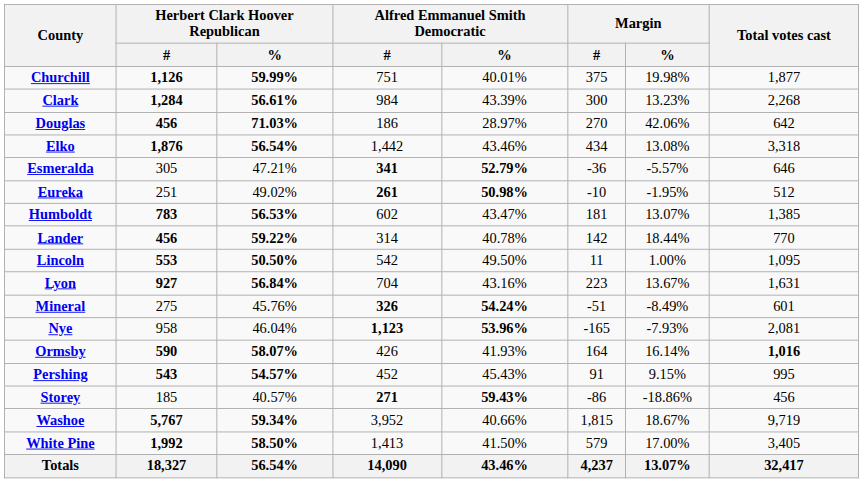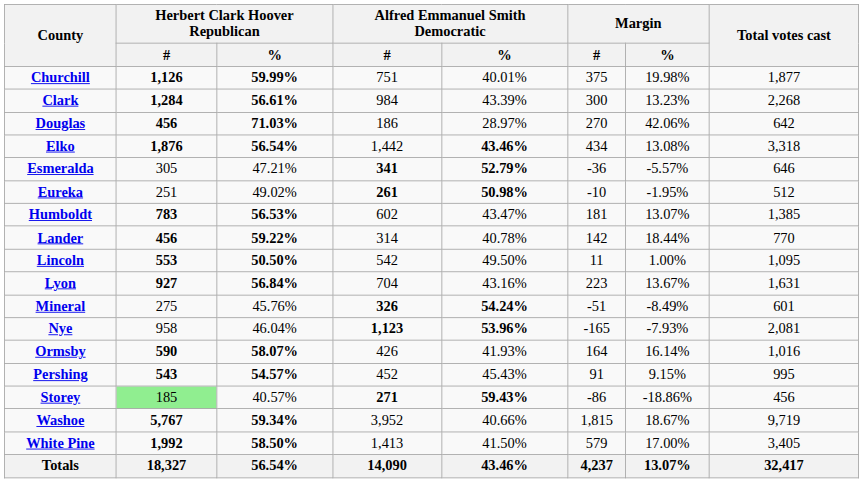(505, 146) normal -> (505, 146) bold
(784, 351) bold -> (784, 351) normal
(166, 397) no background -> (166, 397) lightgreen background
